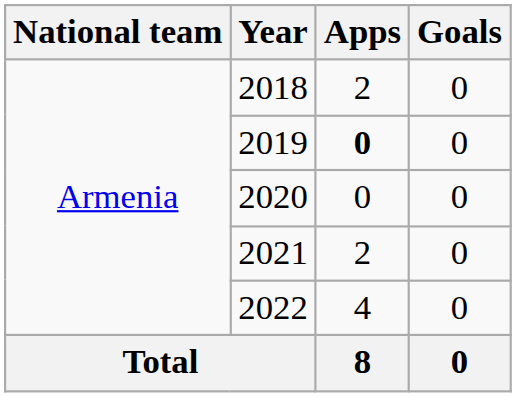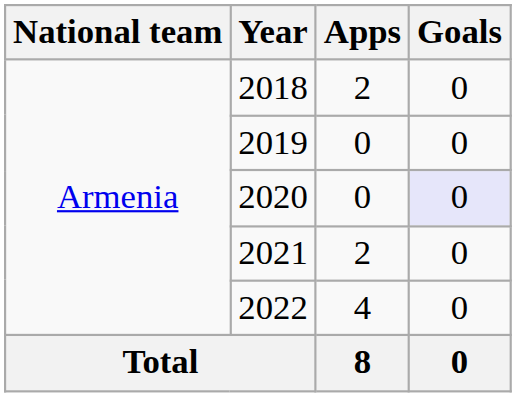(362, 142) bold -> (362, 142) normal
(459, 197) no background -> (459, 197) lavender background
